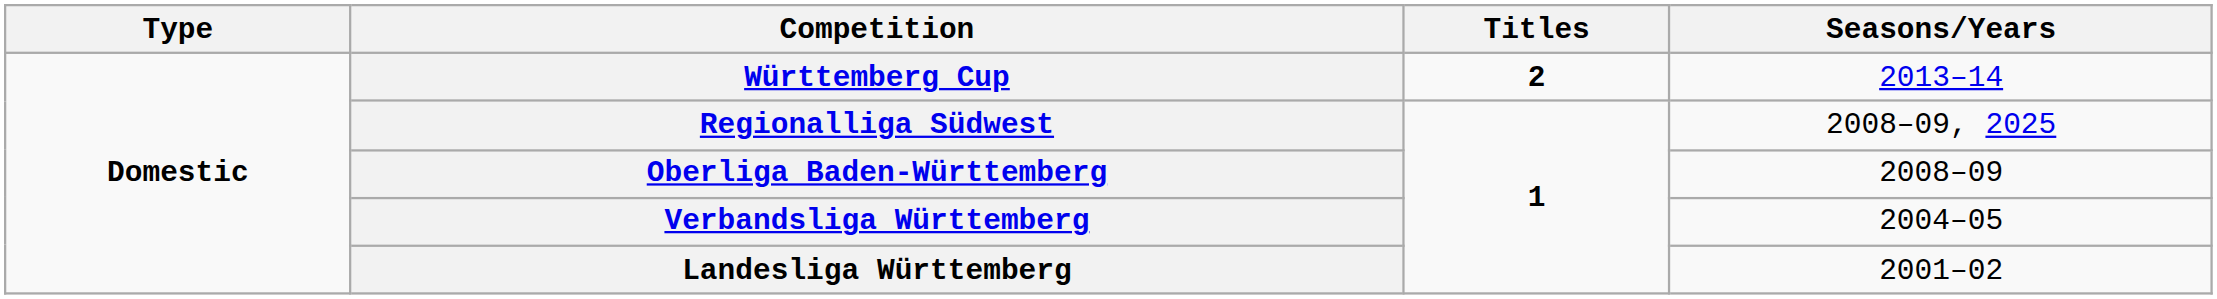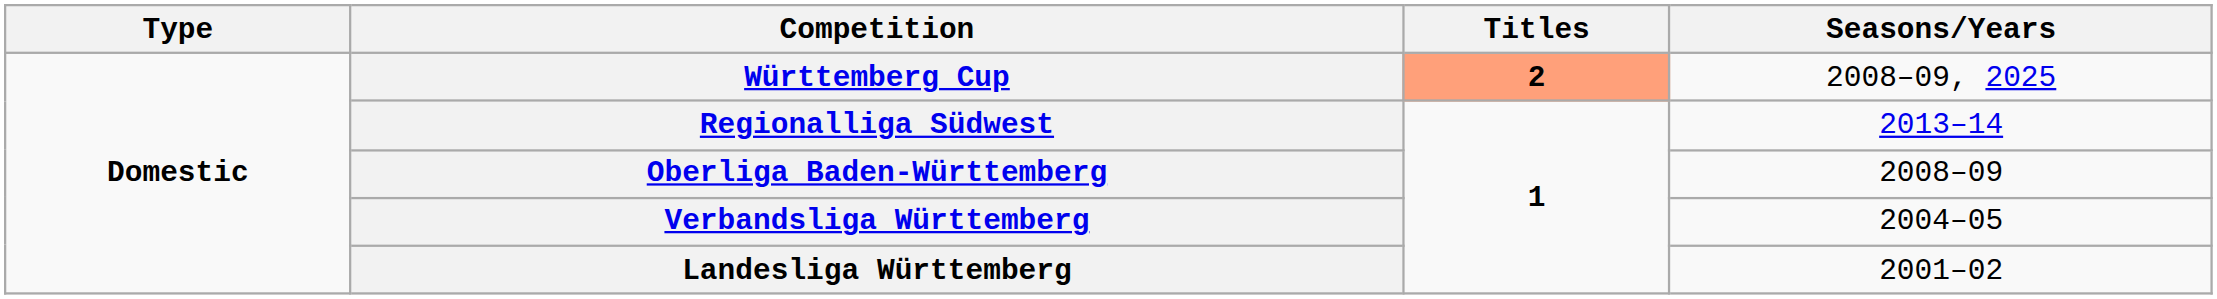(1537, 77) no background -> (1537, 77) lightsalmon background
(1941, 77) 2013–14 -> (1941, 77) 2008–09, 2025
(1941, 125) 2008–09, 2025 -> (1941, 125) 2013–14
